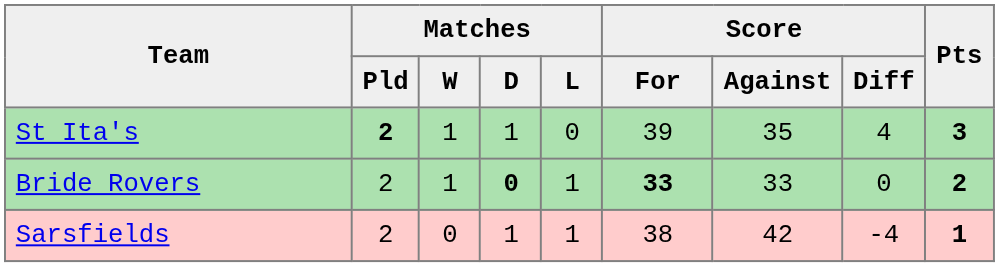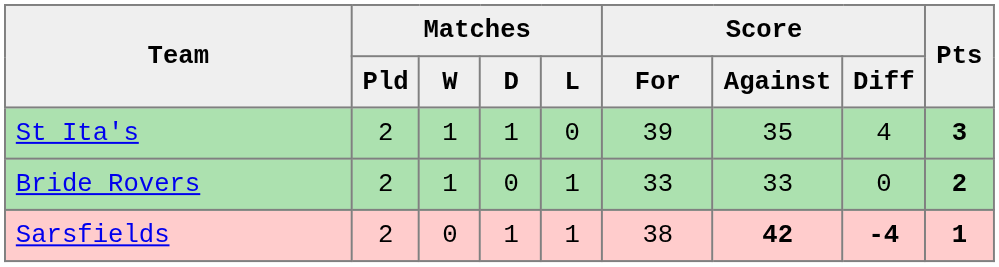(386, 133) bold -> (386, 133) normal
(511, 184) bold -> (511, 184) normal
(658, 184) bold -> (658, 184) normal
(778, 235) normal -> (778, 235) bold
(884, 235) normal -> (884, 235) bold
